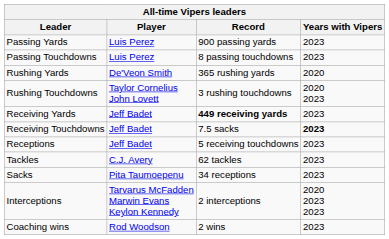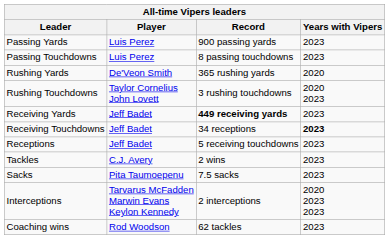(218, 129) 7.5 sacks -> (227, 129) 34 receptions
(220, 159) 62 tackles -> (212, 159) 2 wins
(227, 175) 34 receptions -> (218, 175) 7.5 sacks
(212, 227) 2 wins -> (220, 227) 62 tackles
